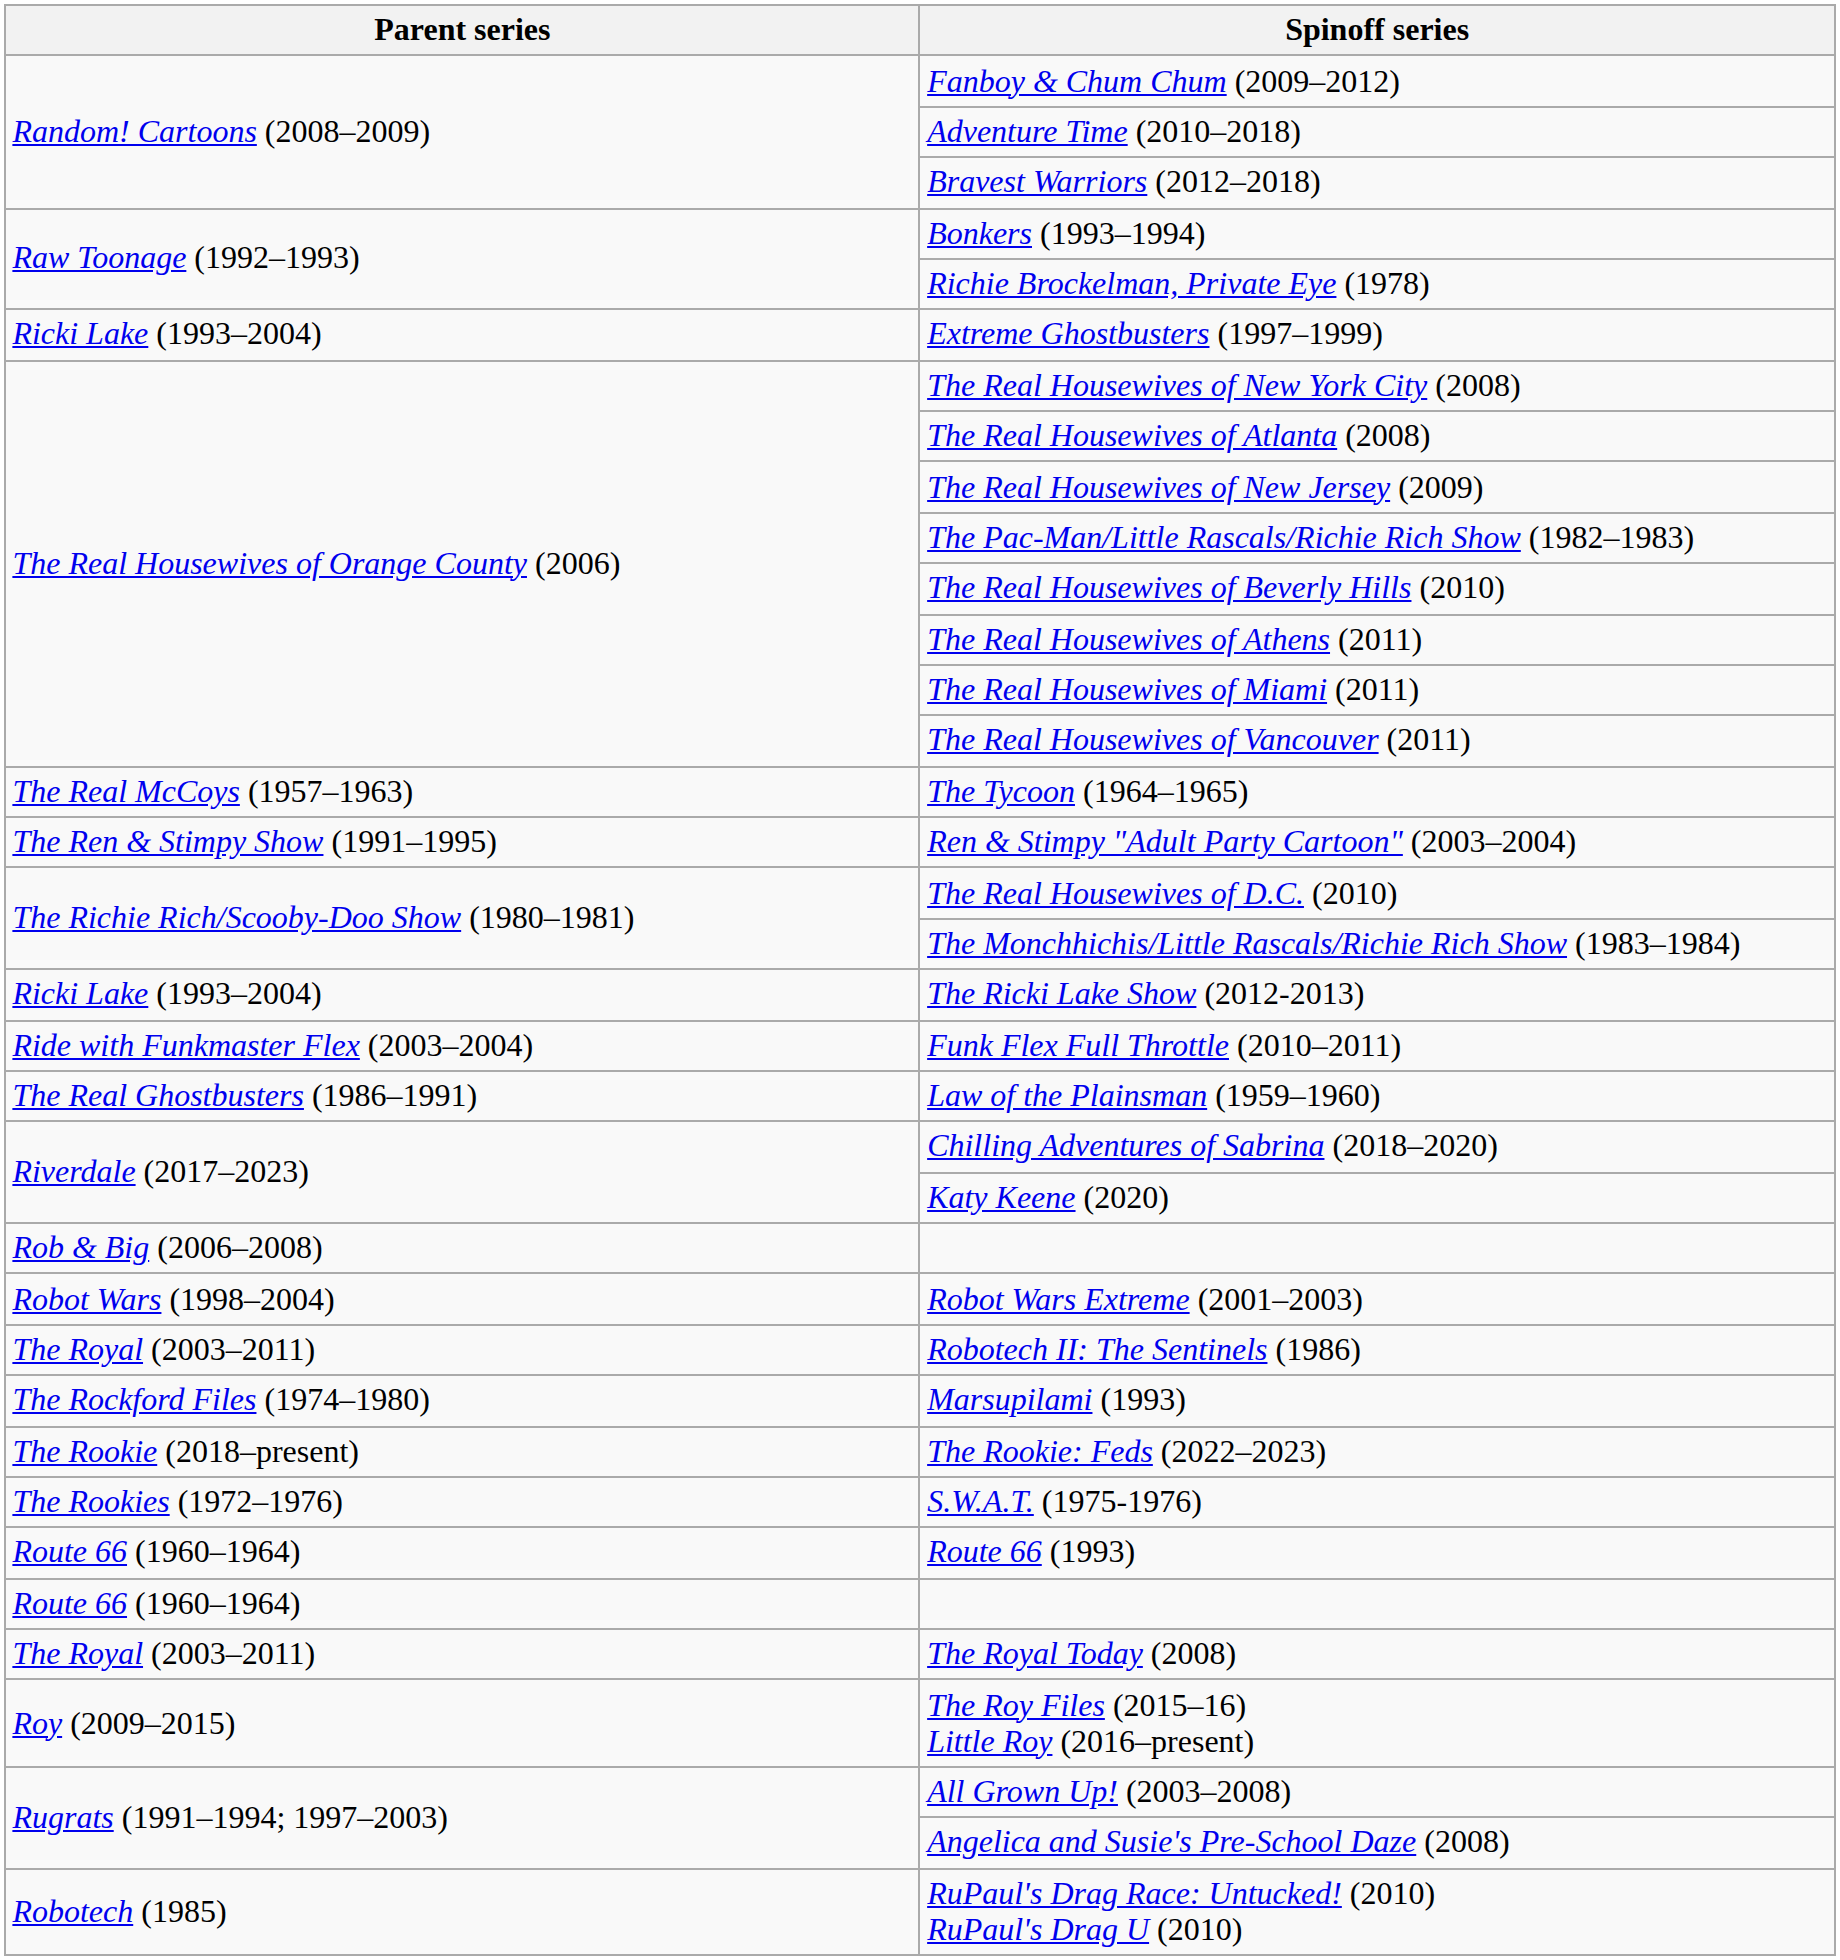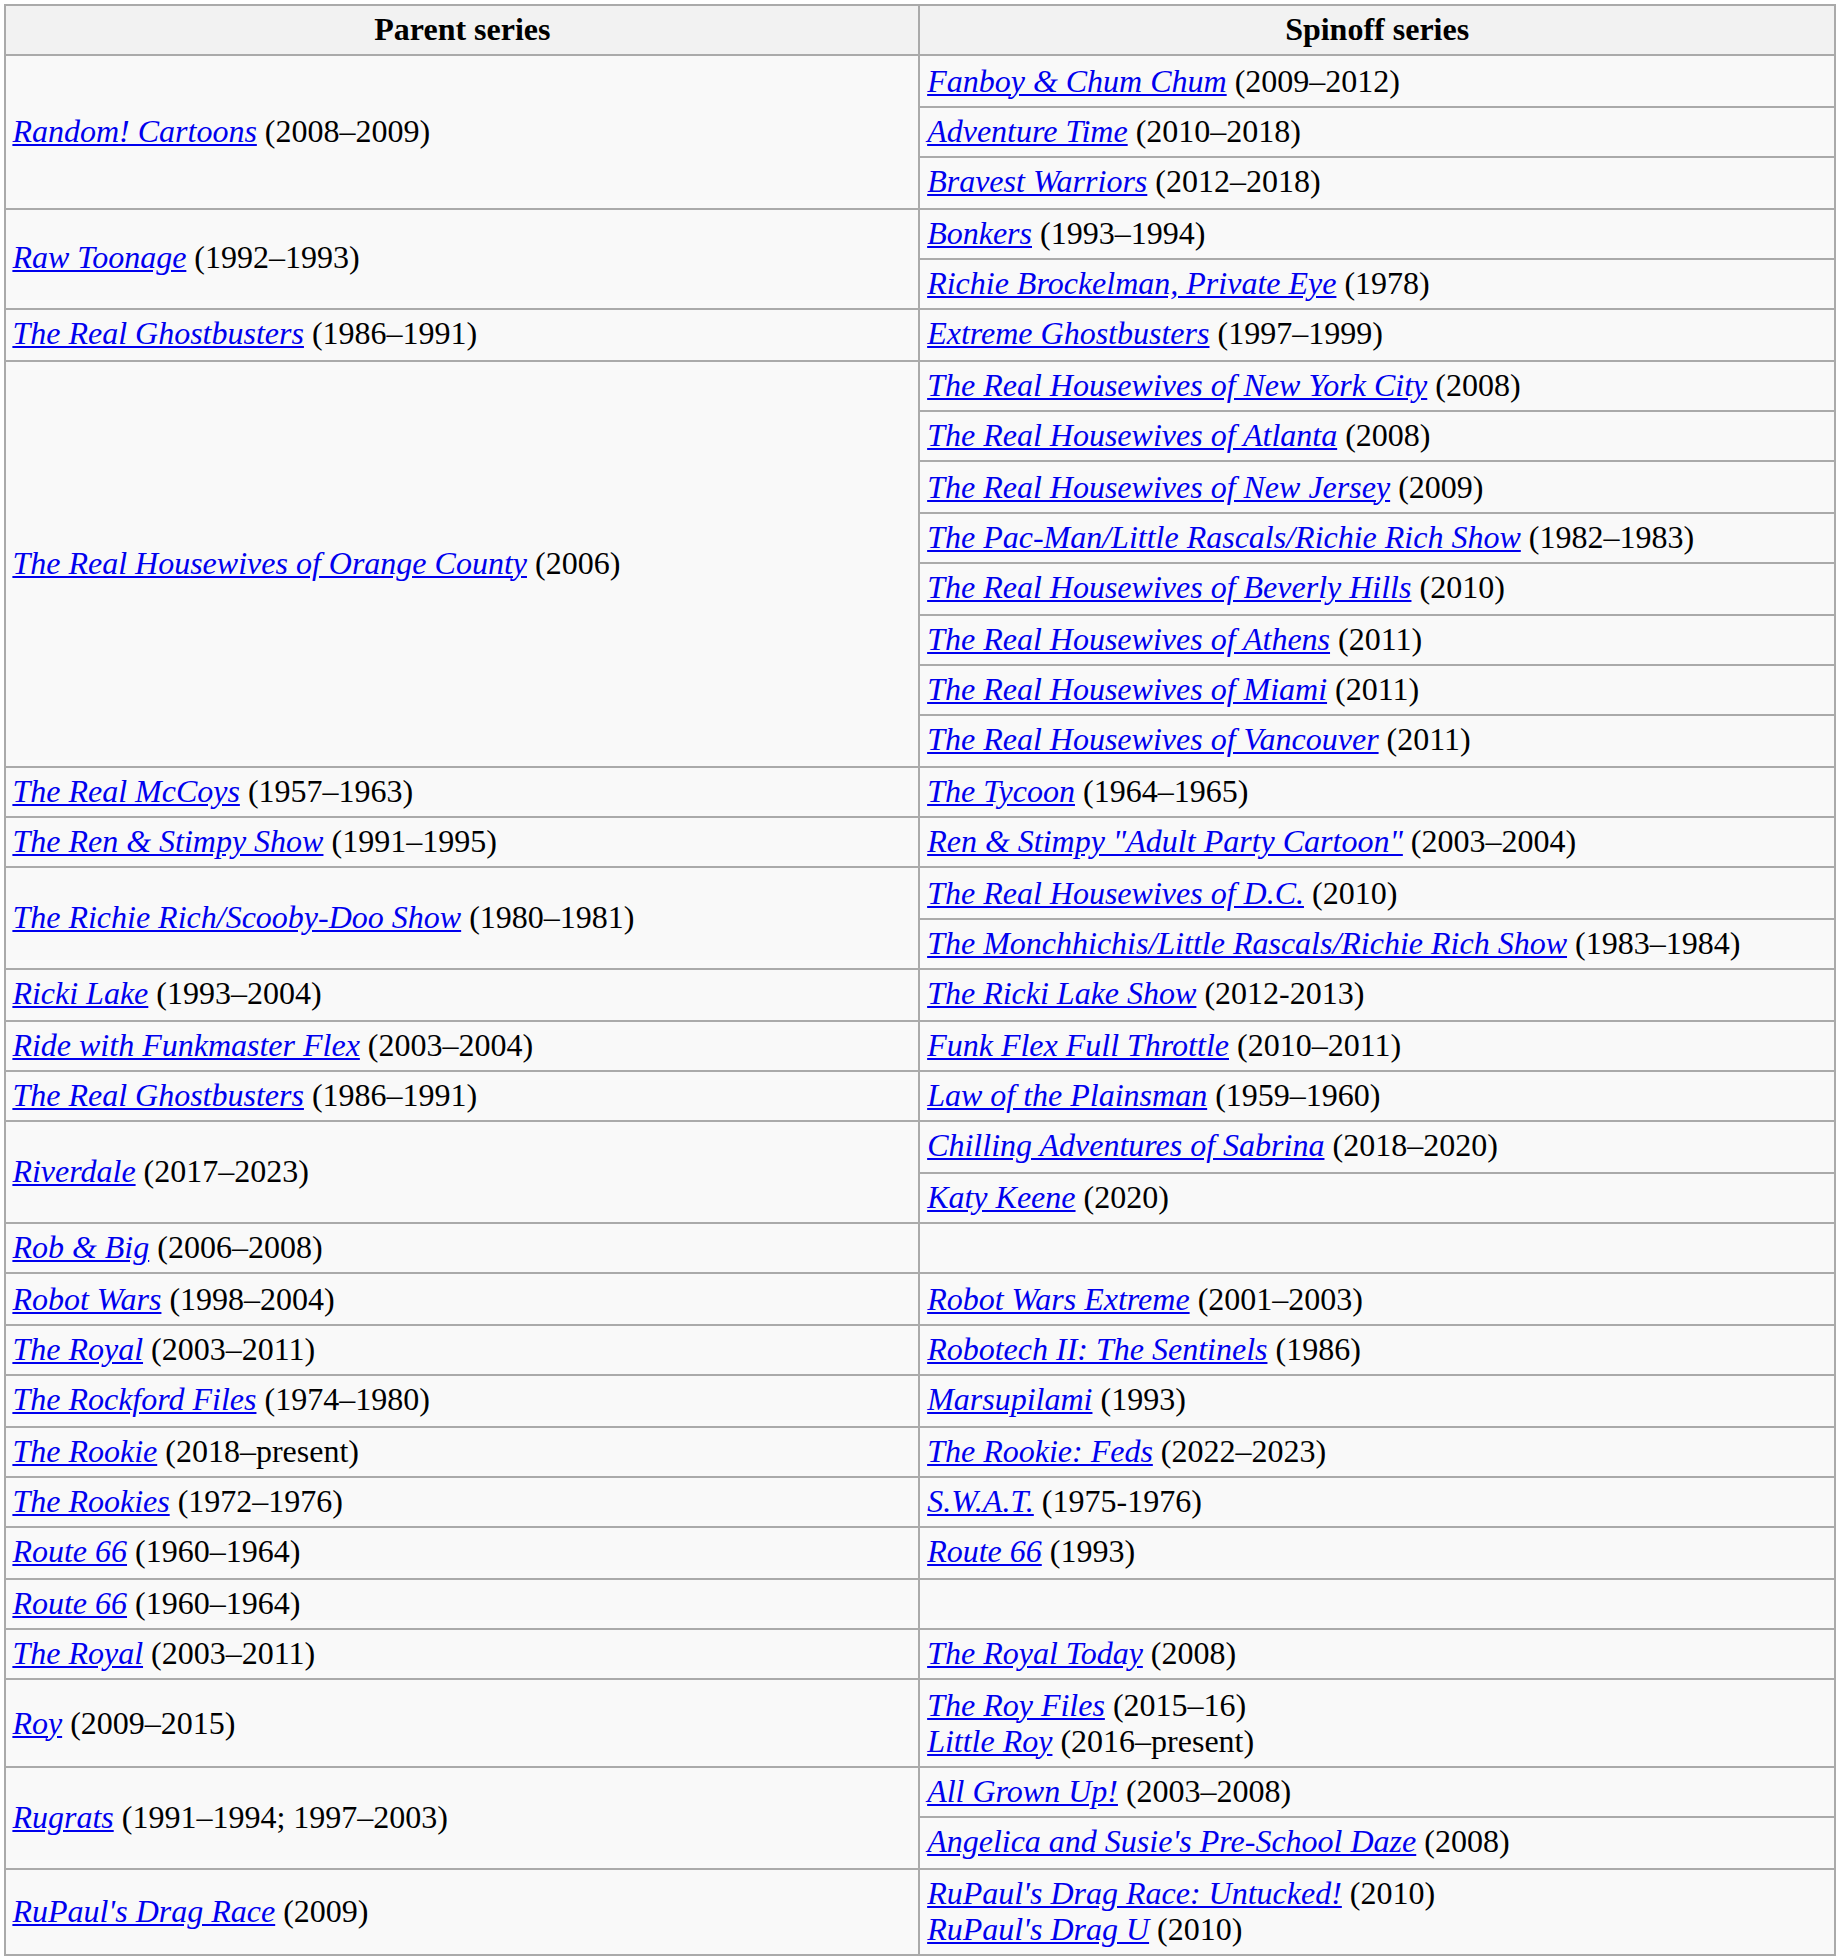(167, 334) Ricki Lake (1993–2004) -> (245, 334) The Real Ghostbusters (1986–1991)
(119, 1910) Robotech (1985) -> (190, 1910) RuPaul's Drag Race (2009)
